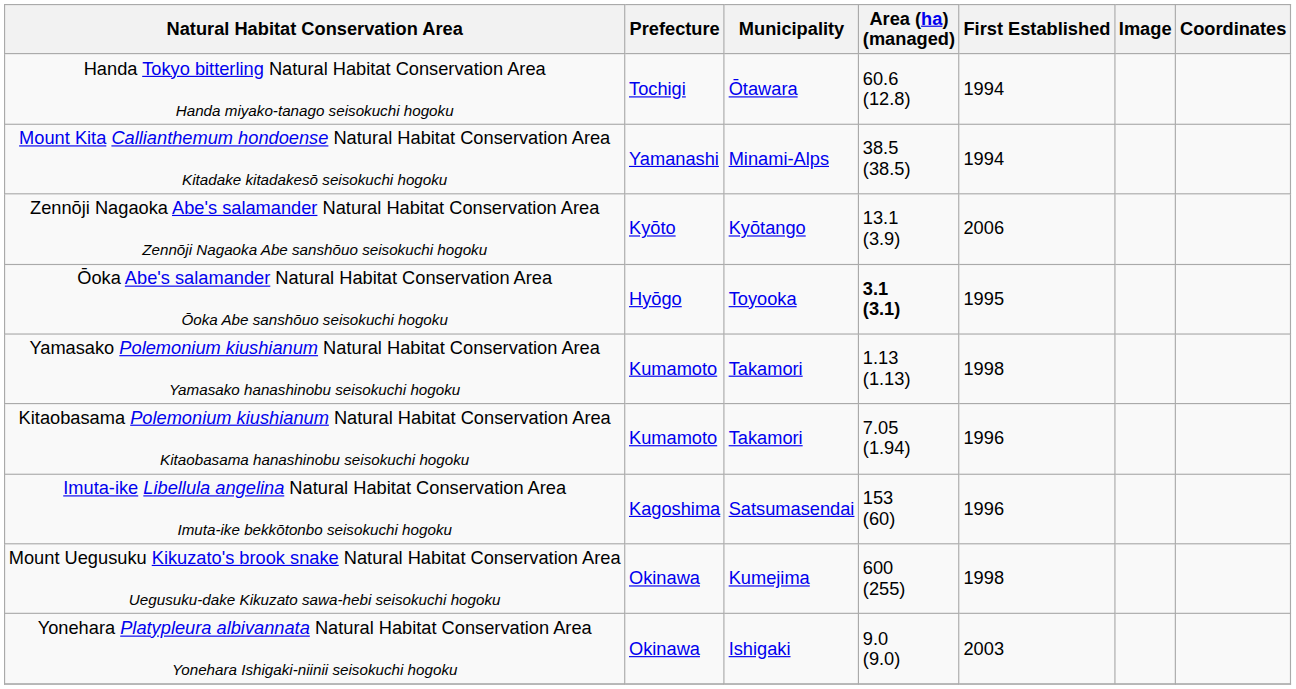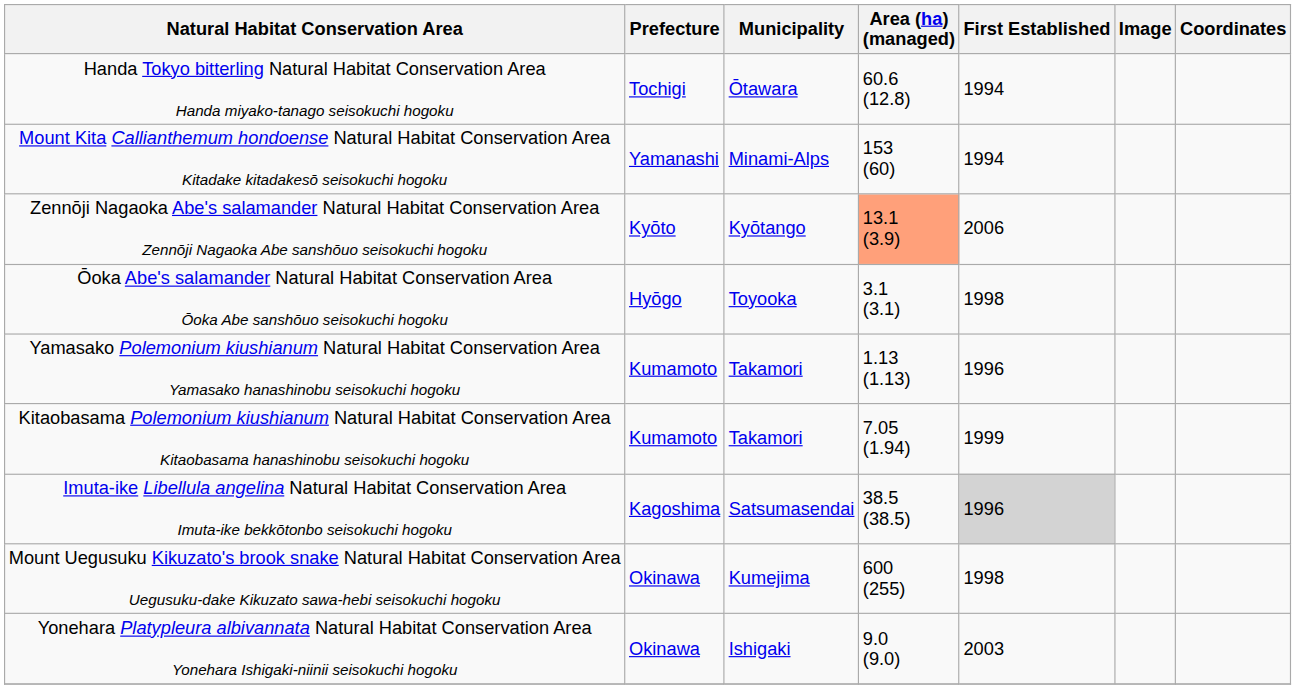(887, 158) 38.5 (38.5) -> (879, 158) 153 (60)
(882, 228) no background -> (882, 228) lightsalmon background
(882, 298) bold -> (882, 298) normal
(984, 298) 1995 -> (984, 298) 1998
(984, 368) 1998 -> (984, 368) 1996
(984, 438) 1996 -> (984, 438) 1999
(879, 508) 153 (60) -> (887, 508) 38.5 (38.5)
(984, 508) no background -> (984, 508) lightgrey background
